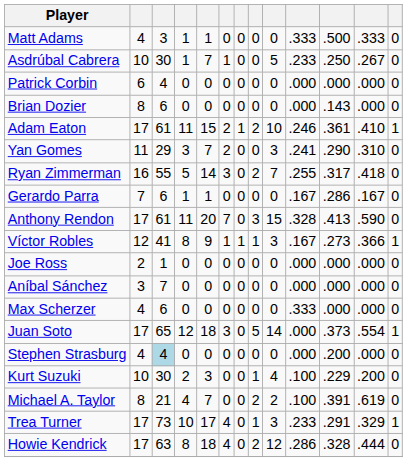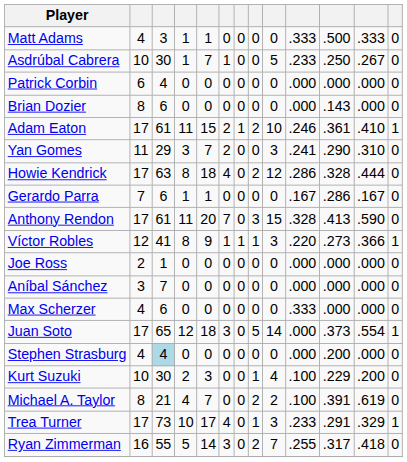rows swapped: (57, 444) <-> (64, 173)
(302, 241) .167 -> (302, 241) .220
